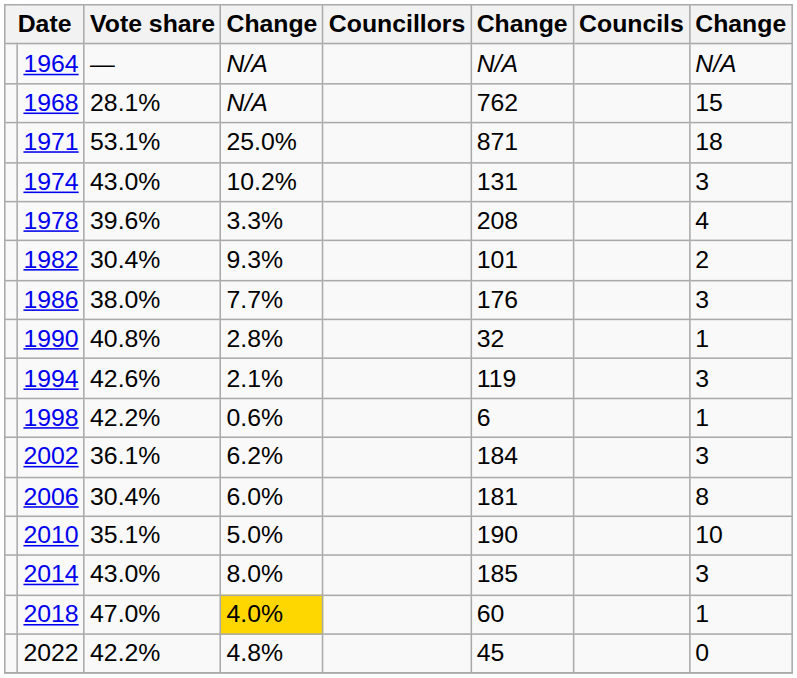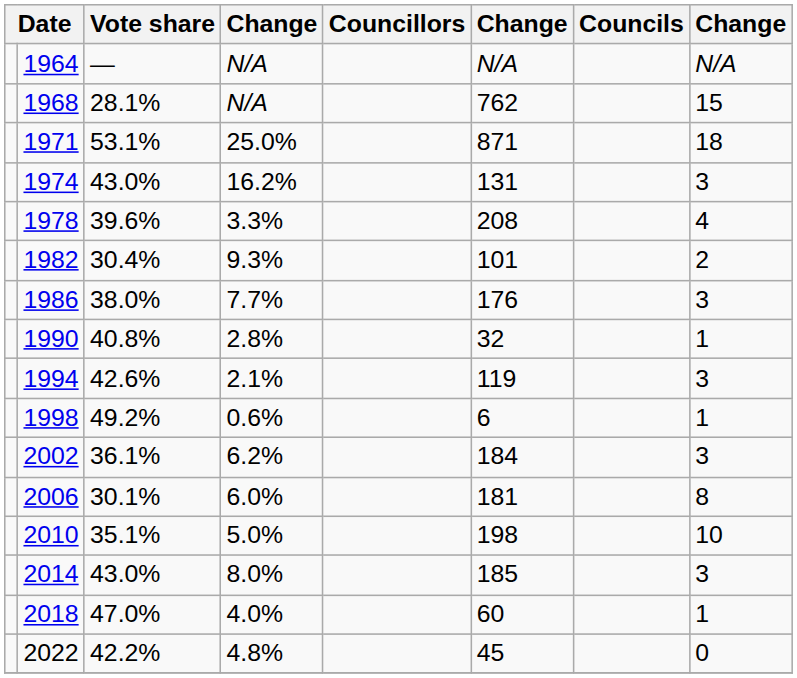(262, 181) 10.2% -> (262, 181) 16.2%
(125, 417) 42.2% -> (125, 417) 49.2%
(125, 496) 30.4% -> (125, 496) 30.1%
(497, 535) 190 -> (497, 535) 198
(255, 614) gold background -> (255, 614) no background
